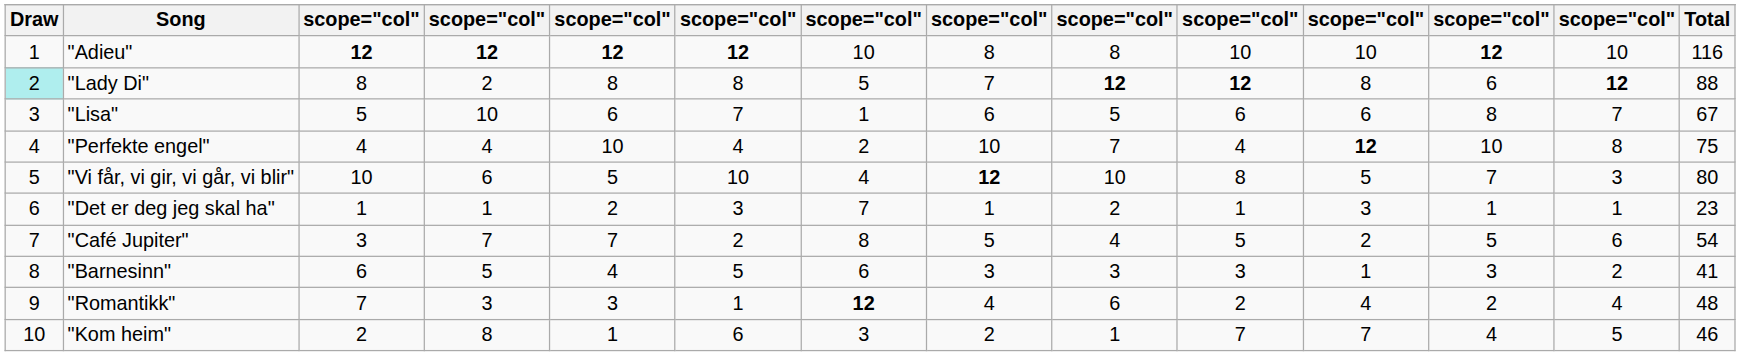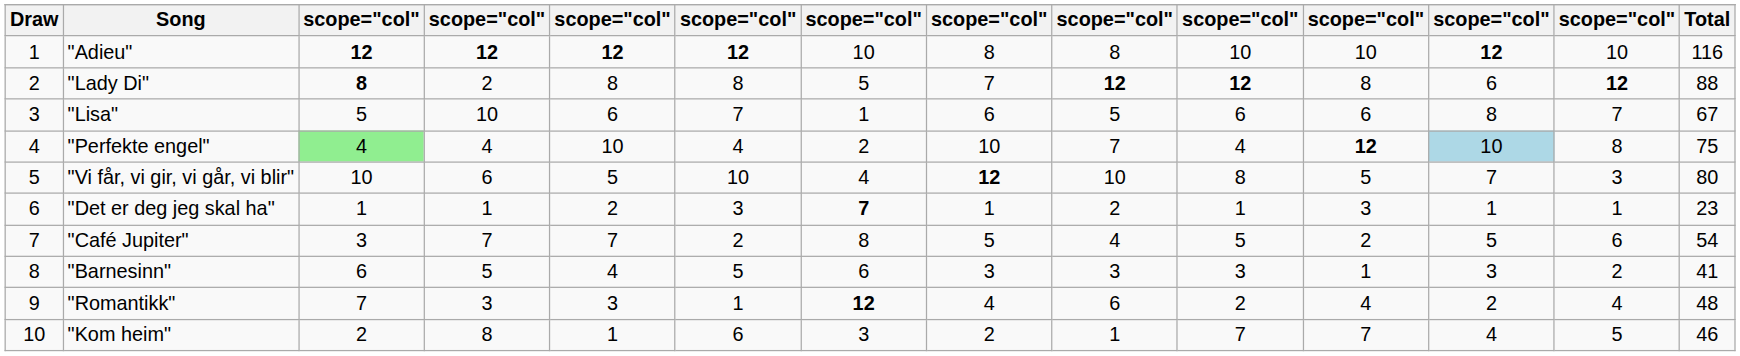(34, 83) paleturquoise background -> (34, 83) no background
(361, 83) normal -> (361, 83) bold
(361, 146) no background -> (361, 146) lightgreen background
(1491, 146) no background -> (1491, 146) lightblue background
(864, 209) normal -> (864, 209) bold
